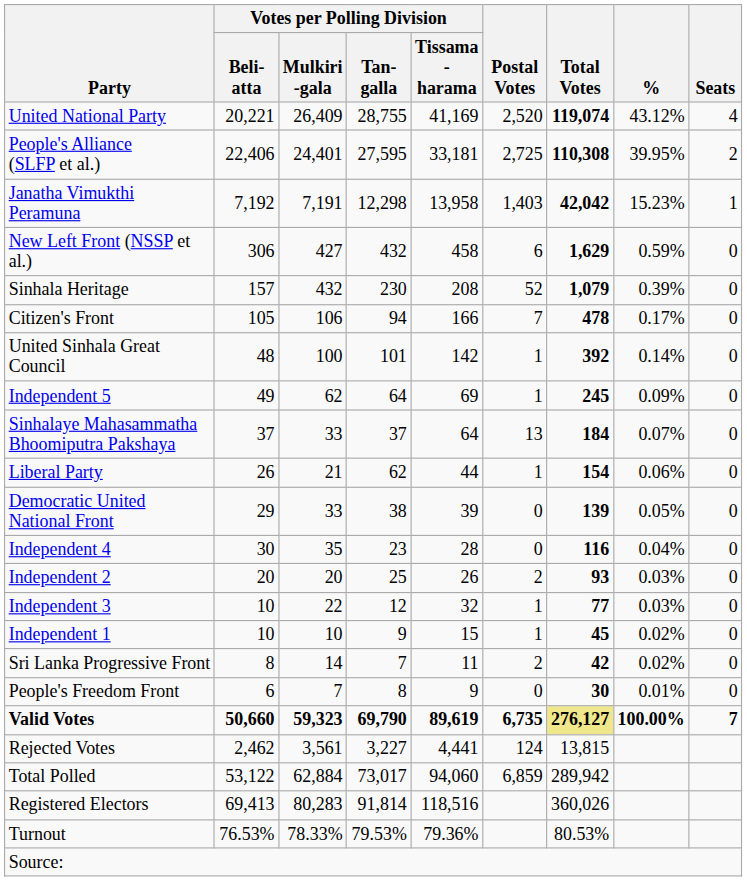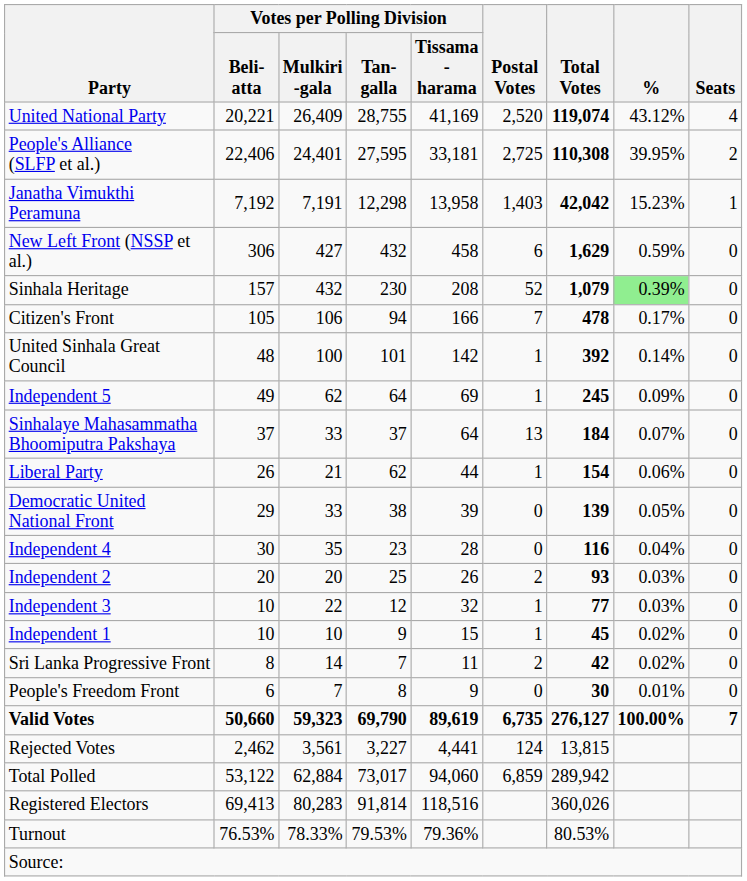(662, 290) no background -> (662, 290) lightgreen background
(580, 719) khaki background -> (580, 719) no background
